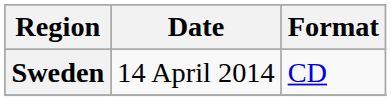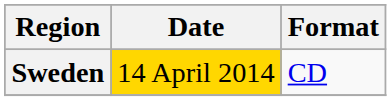(196, 71) no background -> (196, 71) gold background
